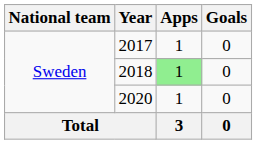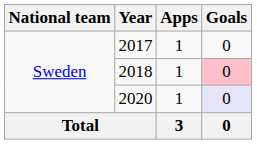(179, 71) lightgreen background -> (179, 71) no background
(226, 71) no background -> (226, 71) pink background
(226, 98) no background -> (226, 98) lavender background
